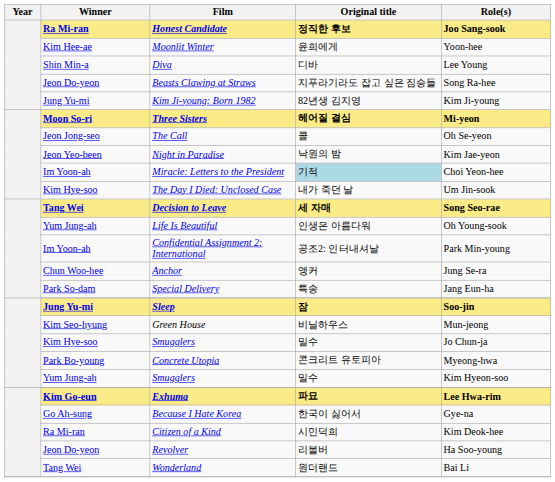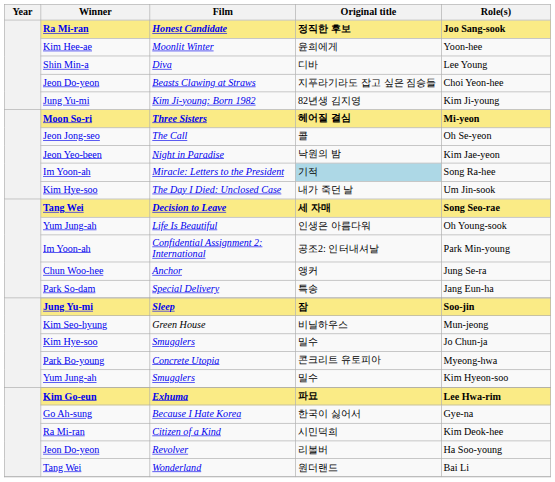(469, 83) Song Ra-hee -> (474, 83) Choi Yeon-hee
(474, 172) Choi Yeon-hee -> (469, 172) Song Ra-hee
